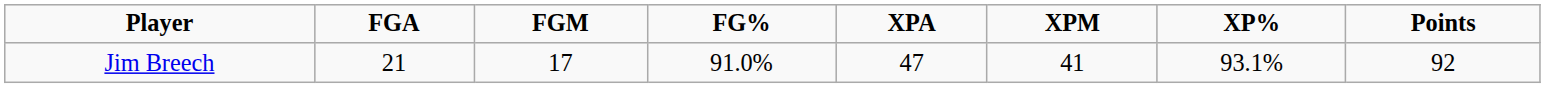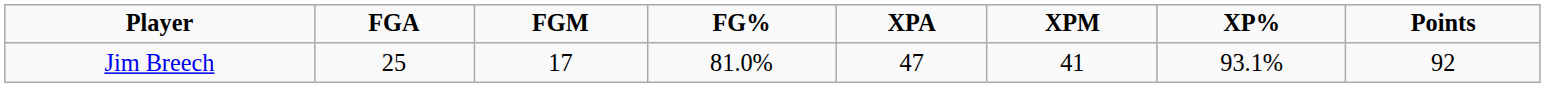(394, 62) 21 -> (394, 62) 25
(741, 62) 91.0% -> (741, 62) 81.0%
